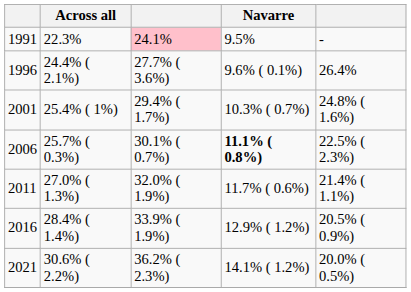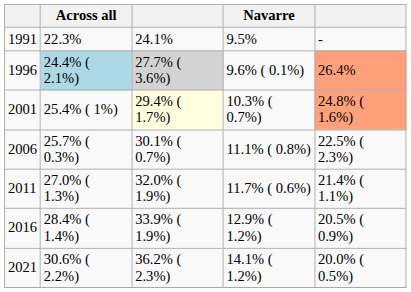(153, 39) pink background -> (154, 39) no background
(67, 70) no background -> (67, 70) lightblue background
(157, 70) no background -> (158, 70) lightgrey background
(338, 70) no background -> (337, 70) lightsalmon background
(157, 109) no background -> (158, 109) lightyellow background
(342, 109) no background -> (341, 109) lightsalmon background
(248, 149) bold -> (269, 149) normal
